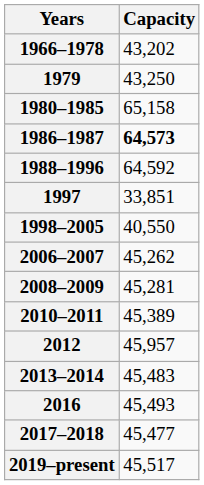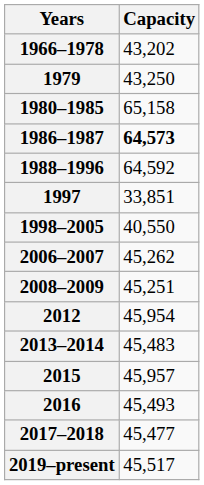(159, 287) 45,281 -> (159, 287) 45,251
- row: (62, 316)
(159, 346) 45,957 -> (159, 316) 45,954
+ row: (62, 375)
